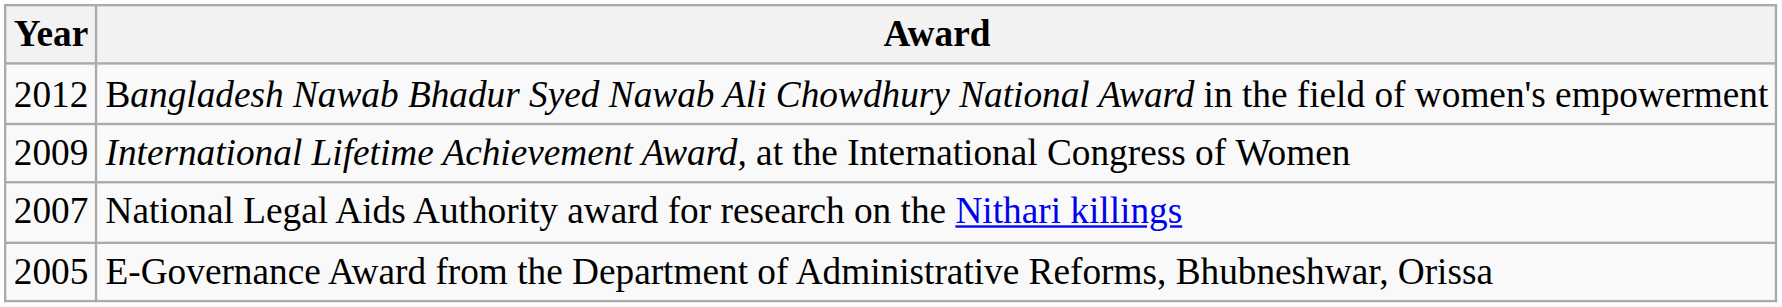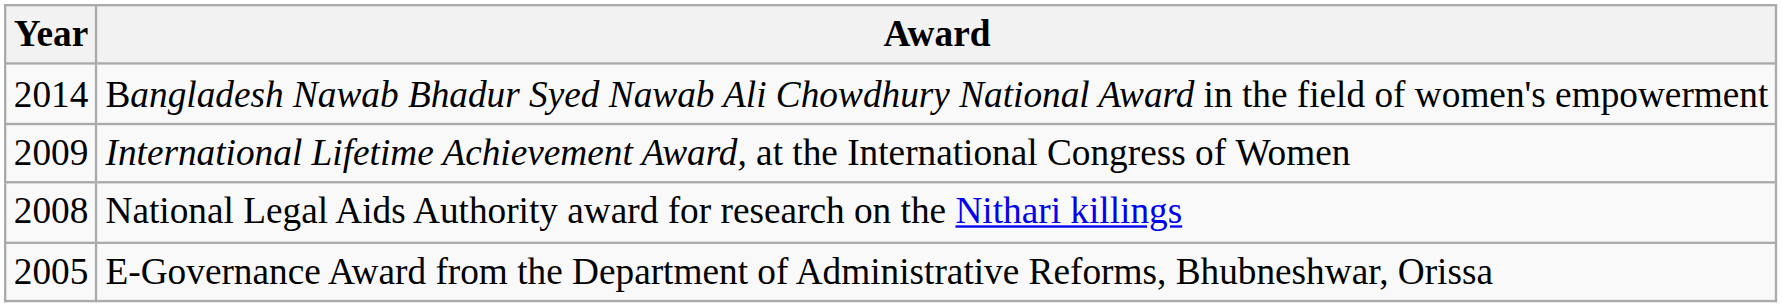(51, 93) 2012 -> (51, 93) 2014
(51, 211) 2007 -> (51, 211) 2008
